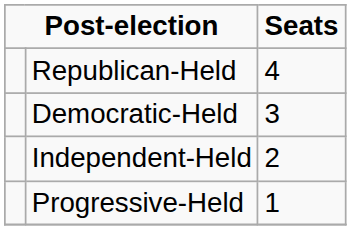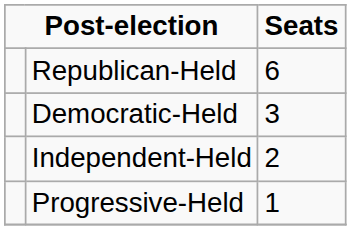(272, 70) 4 -> (272, 70) 6
